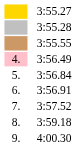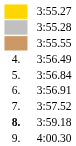(16, 59) pink background -> (16, 59) no background
(16, 122) normal -> (16, 122) bold
